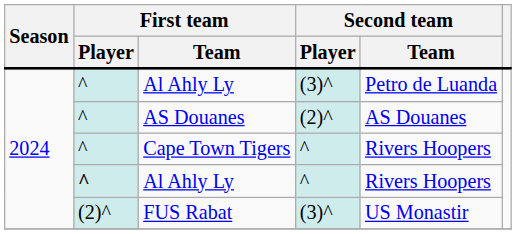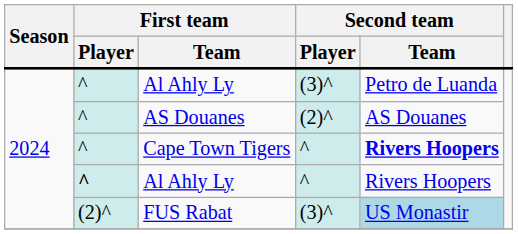(428, 149) normal -> (432, 149) bold
(417, 212) no background -> (417, 212) lightblue background
